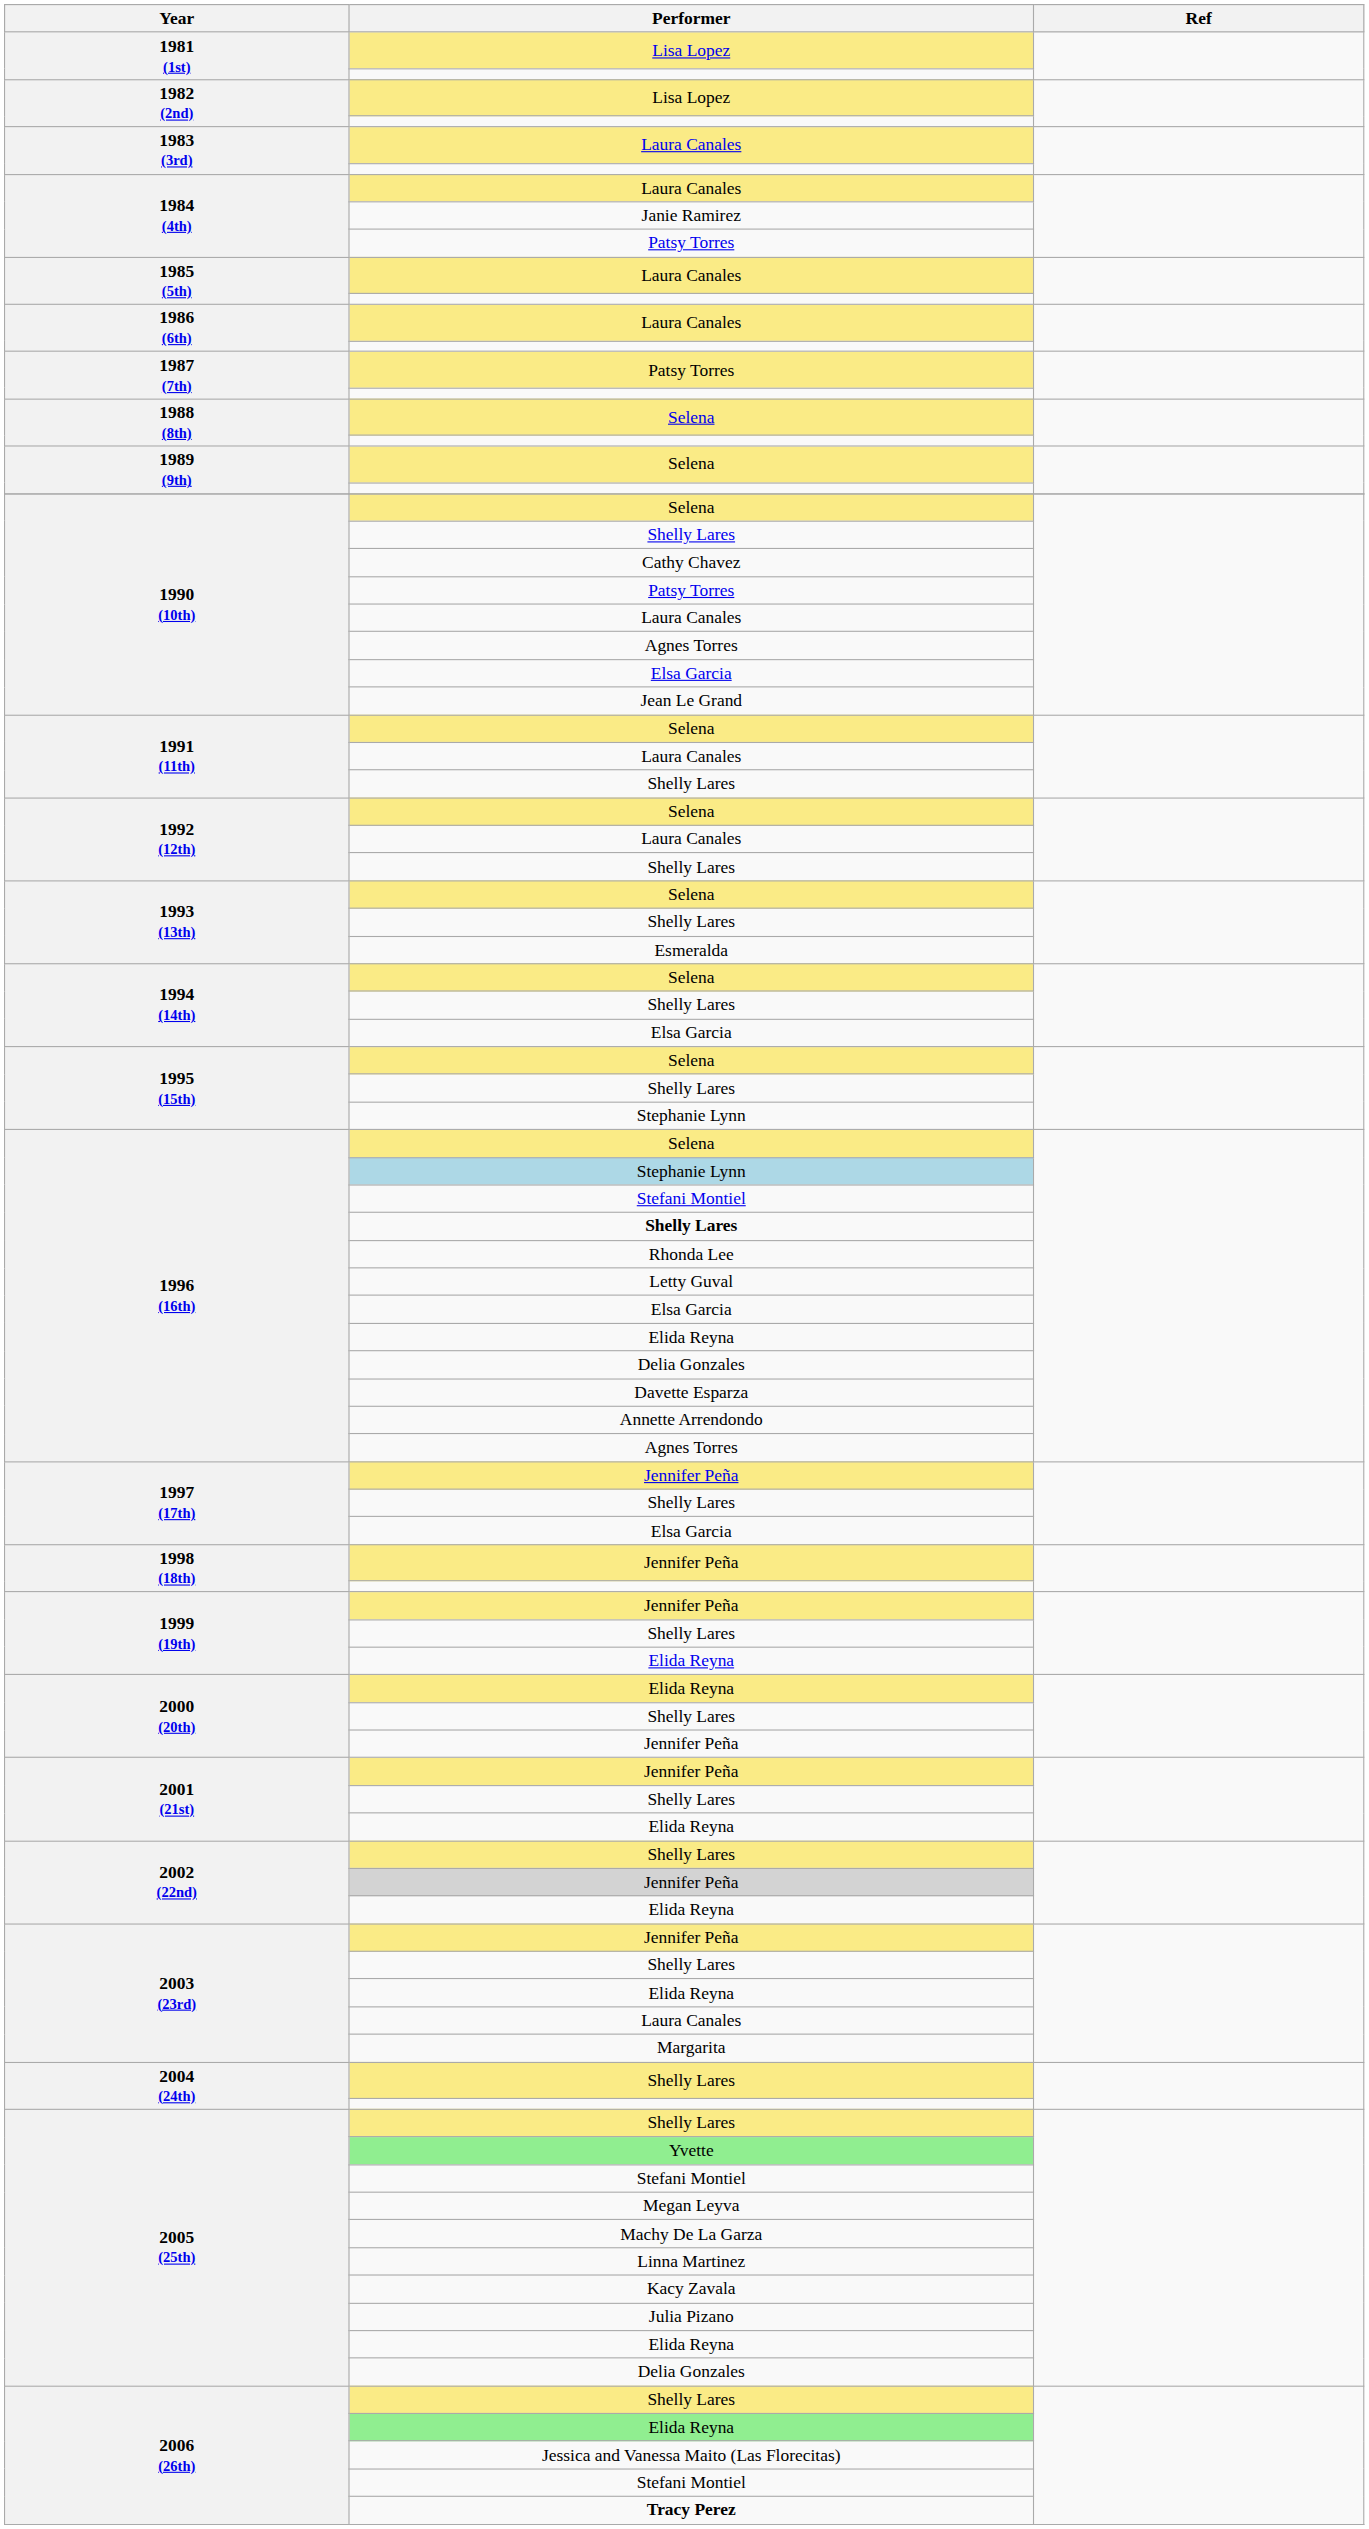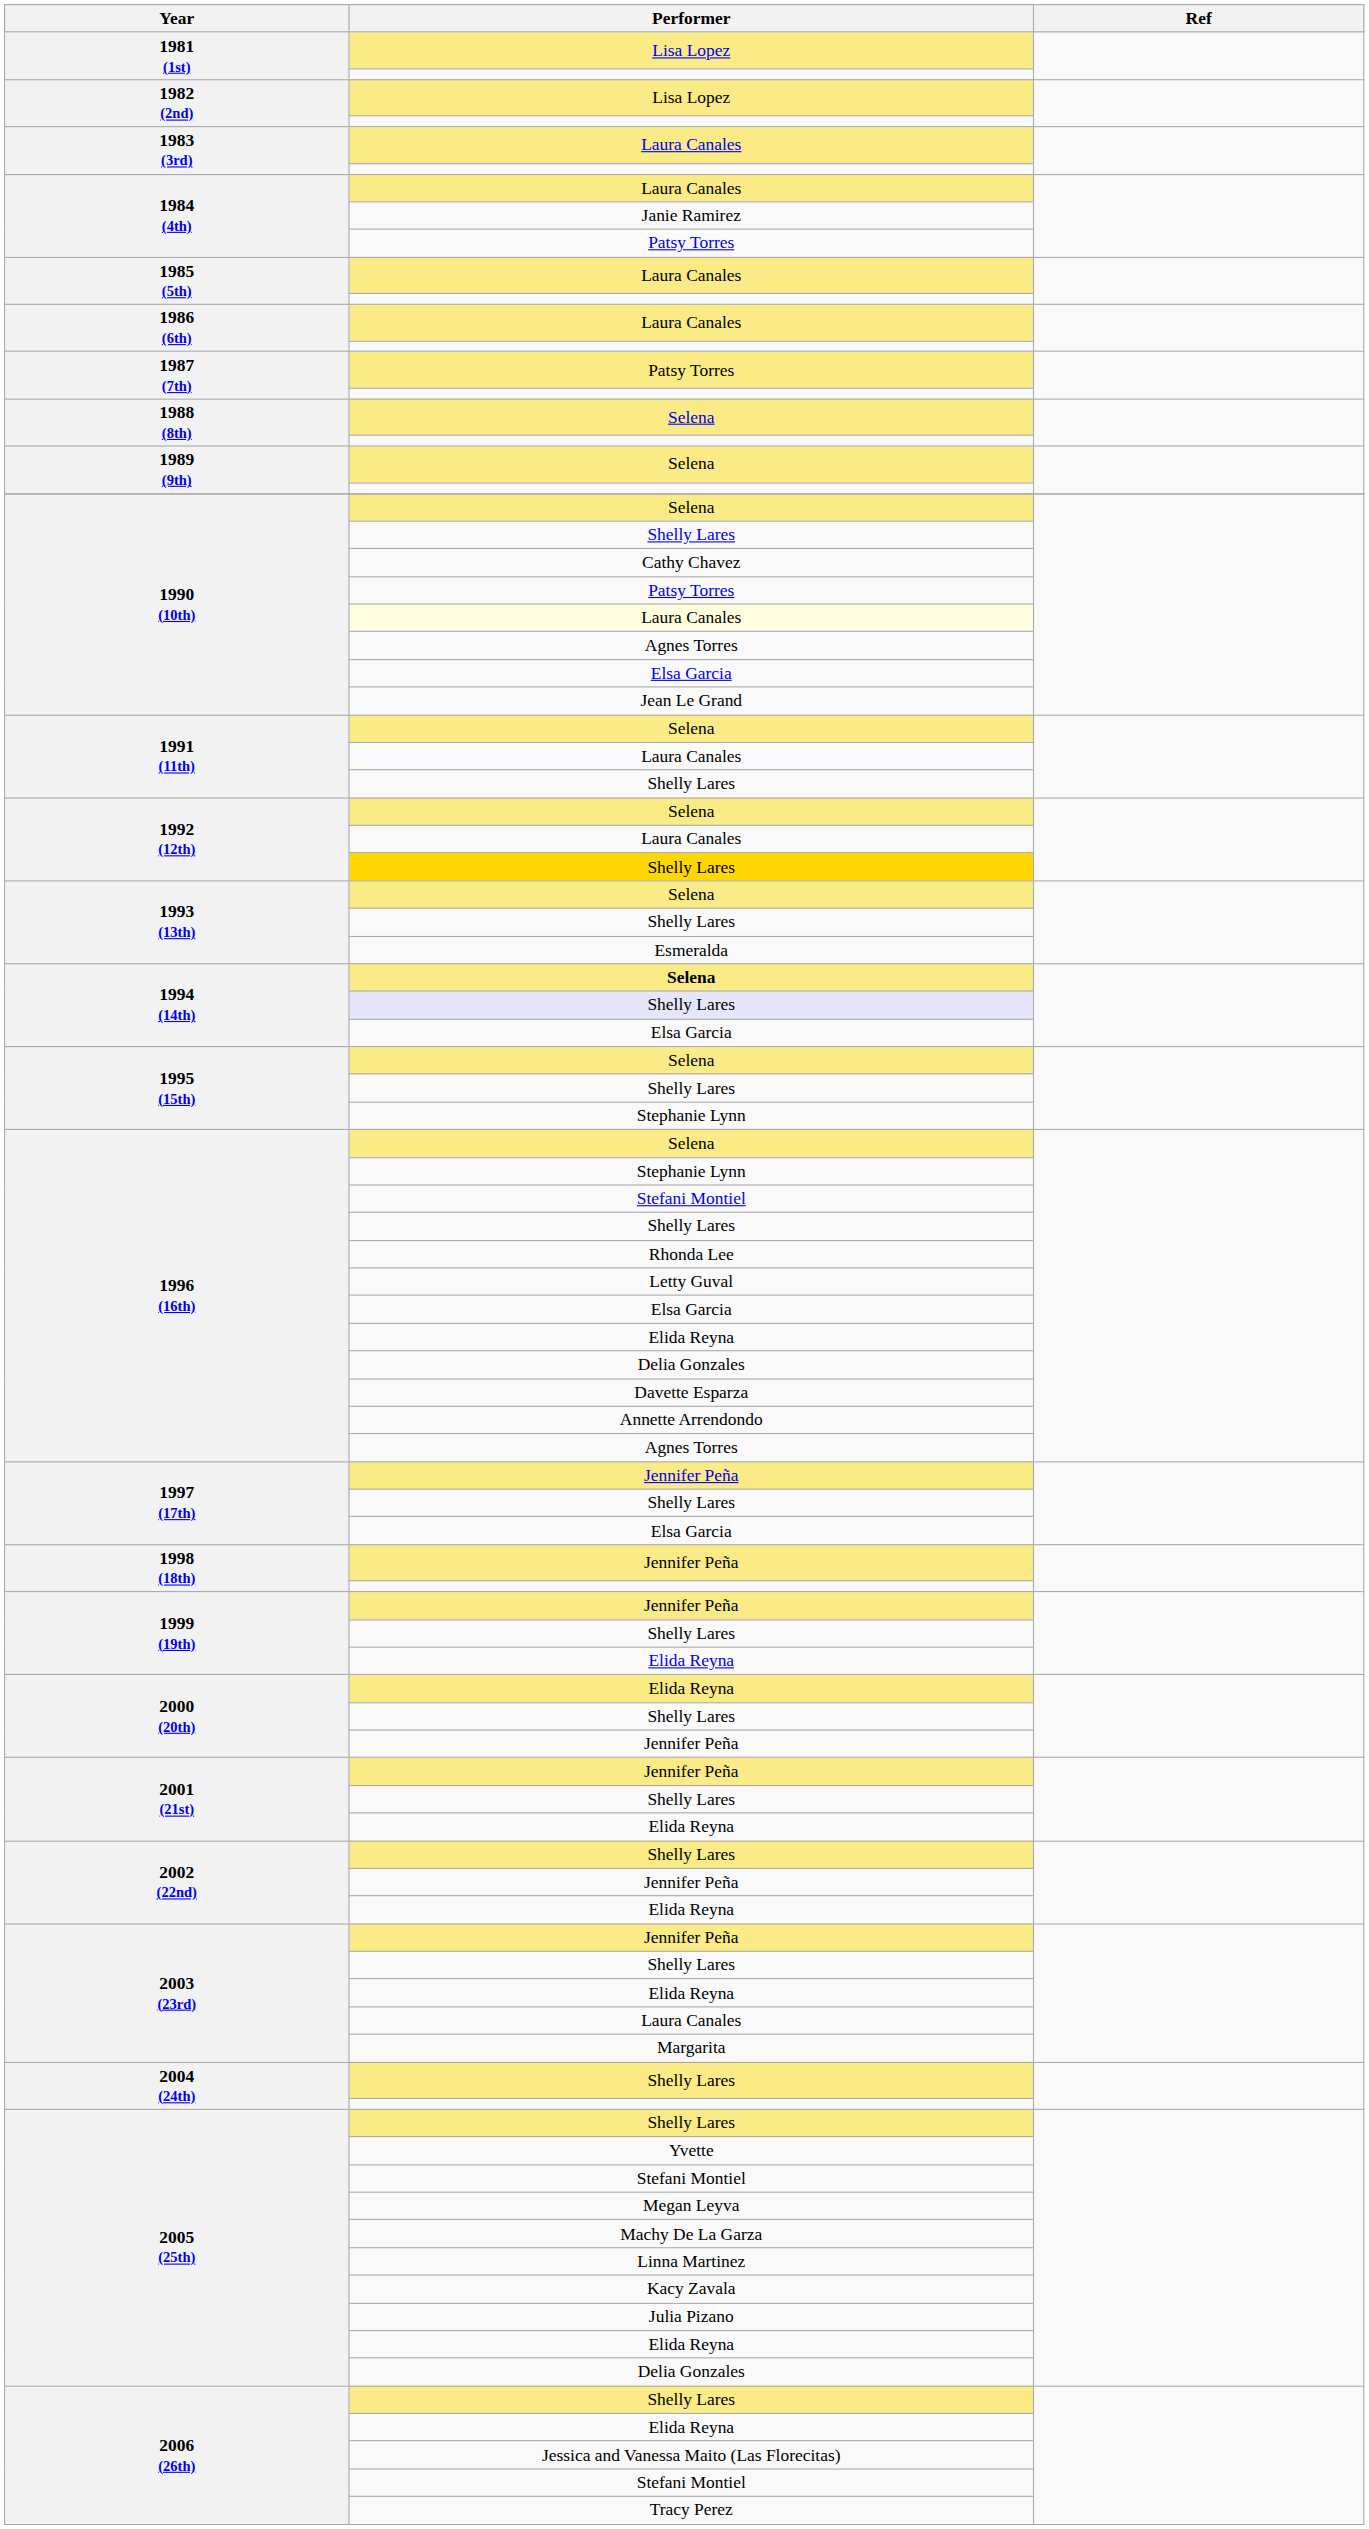(691, 617) no background -> (691, 617) lightyellow background
(691, 866) no background -> (691, 866) gold background
(691, 977) normal -> (691, 977) bold
(691, 1005) no background -> (691, 1005) lavender background
(691, 1171) lightblue background -> (691, 1171) no background
(691, 1226) bold -> (691, 1226) normal
(691, 1882) lightgrey background -> (691, 1882) no background
(691, 2150) lightgreen background -> (691, 2150) no background
(691, 2427) lightgreen background -> (691, 2427) no background
(691, 2510) bold -> (691, 2510) normal
